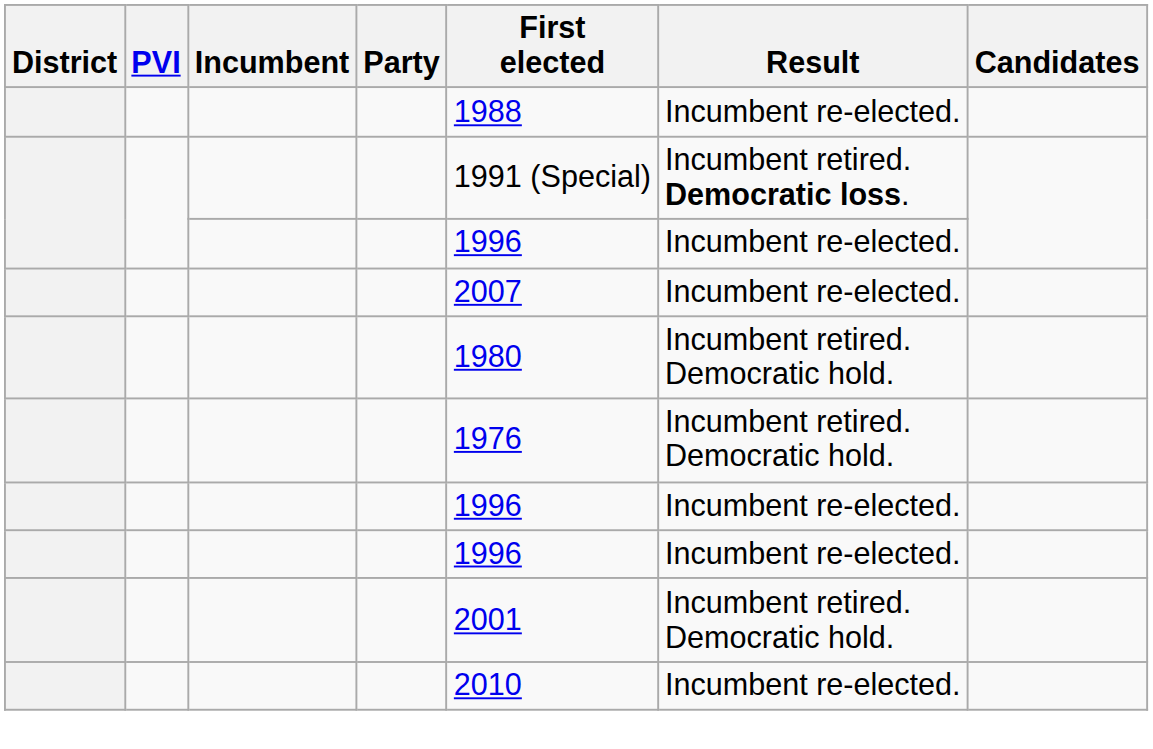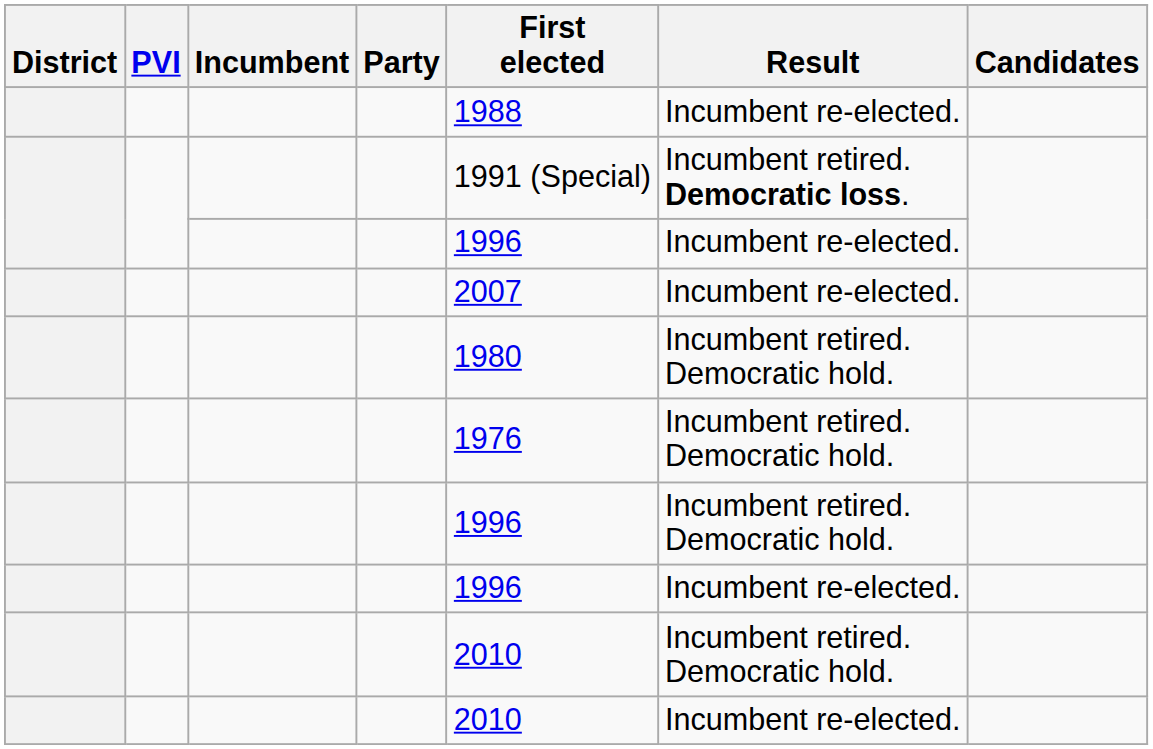(813, 505) Incumbent re-elected. -> (788, 522) Incumbent retired. Democratic hold.
(488, 619) 2001 -> (488, 654) 2010
